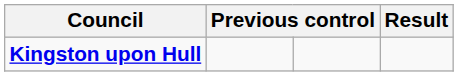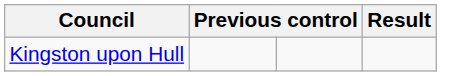(105, 53) bold -> (97, 53) normal
